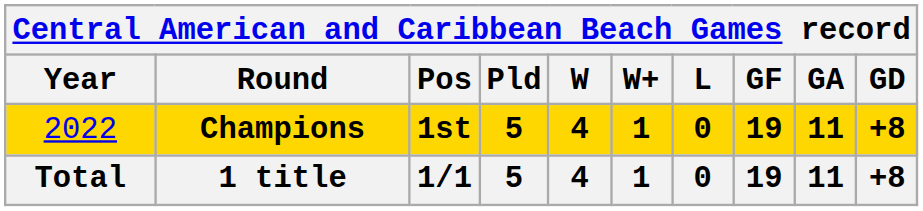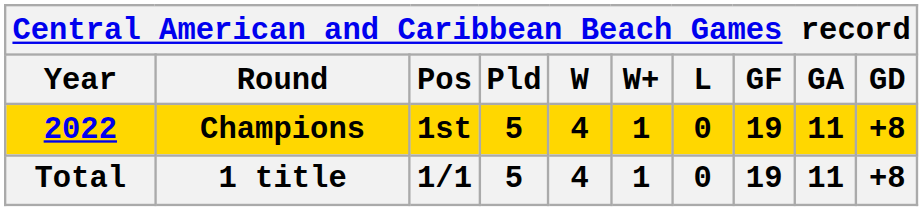(80, 130) normal -> (80, 130) bold
